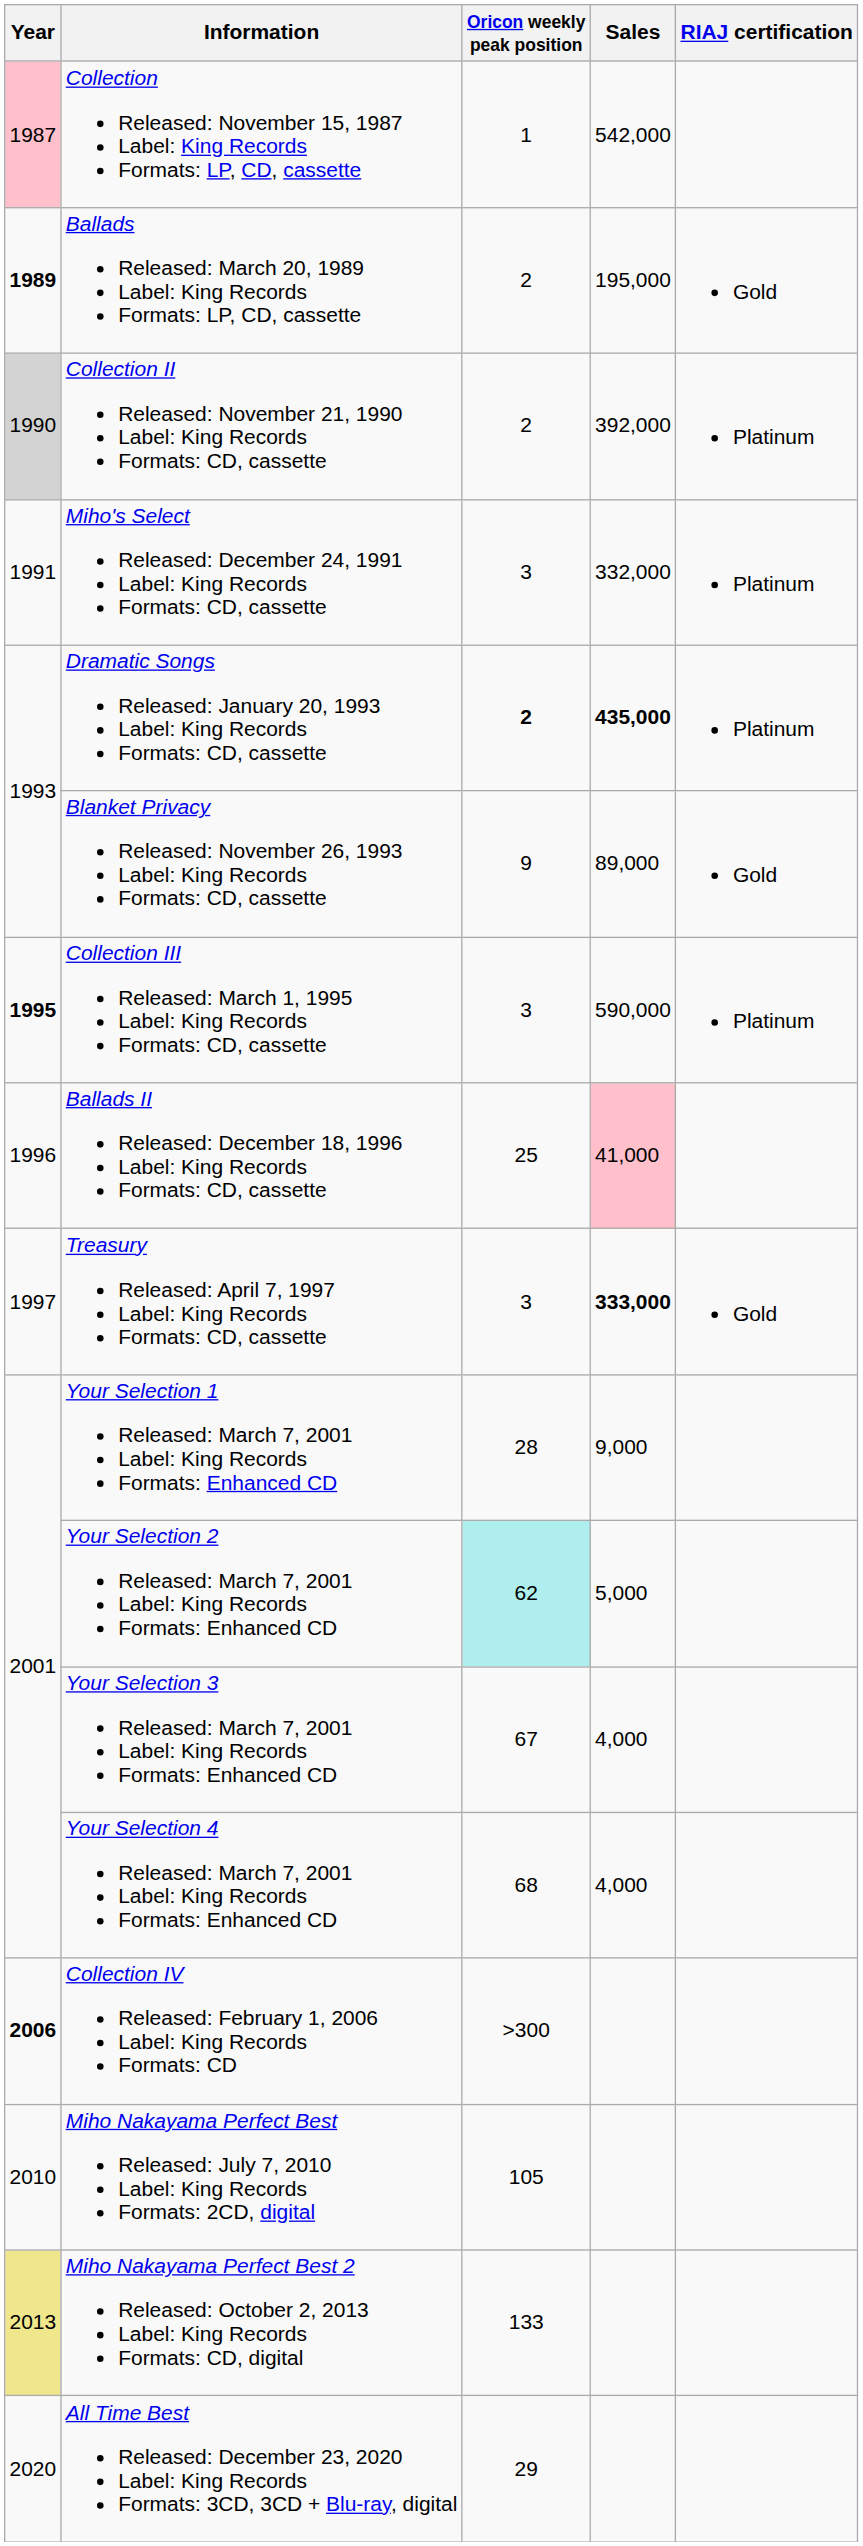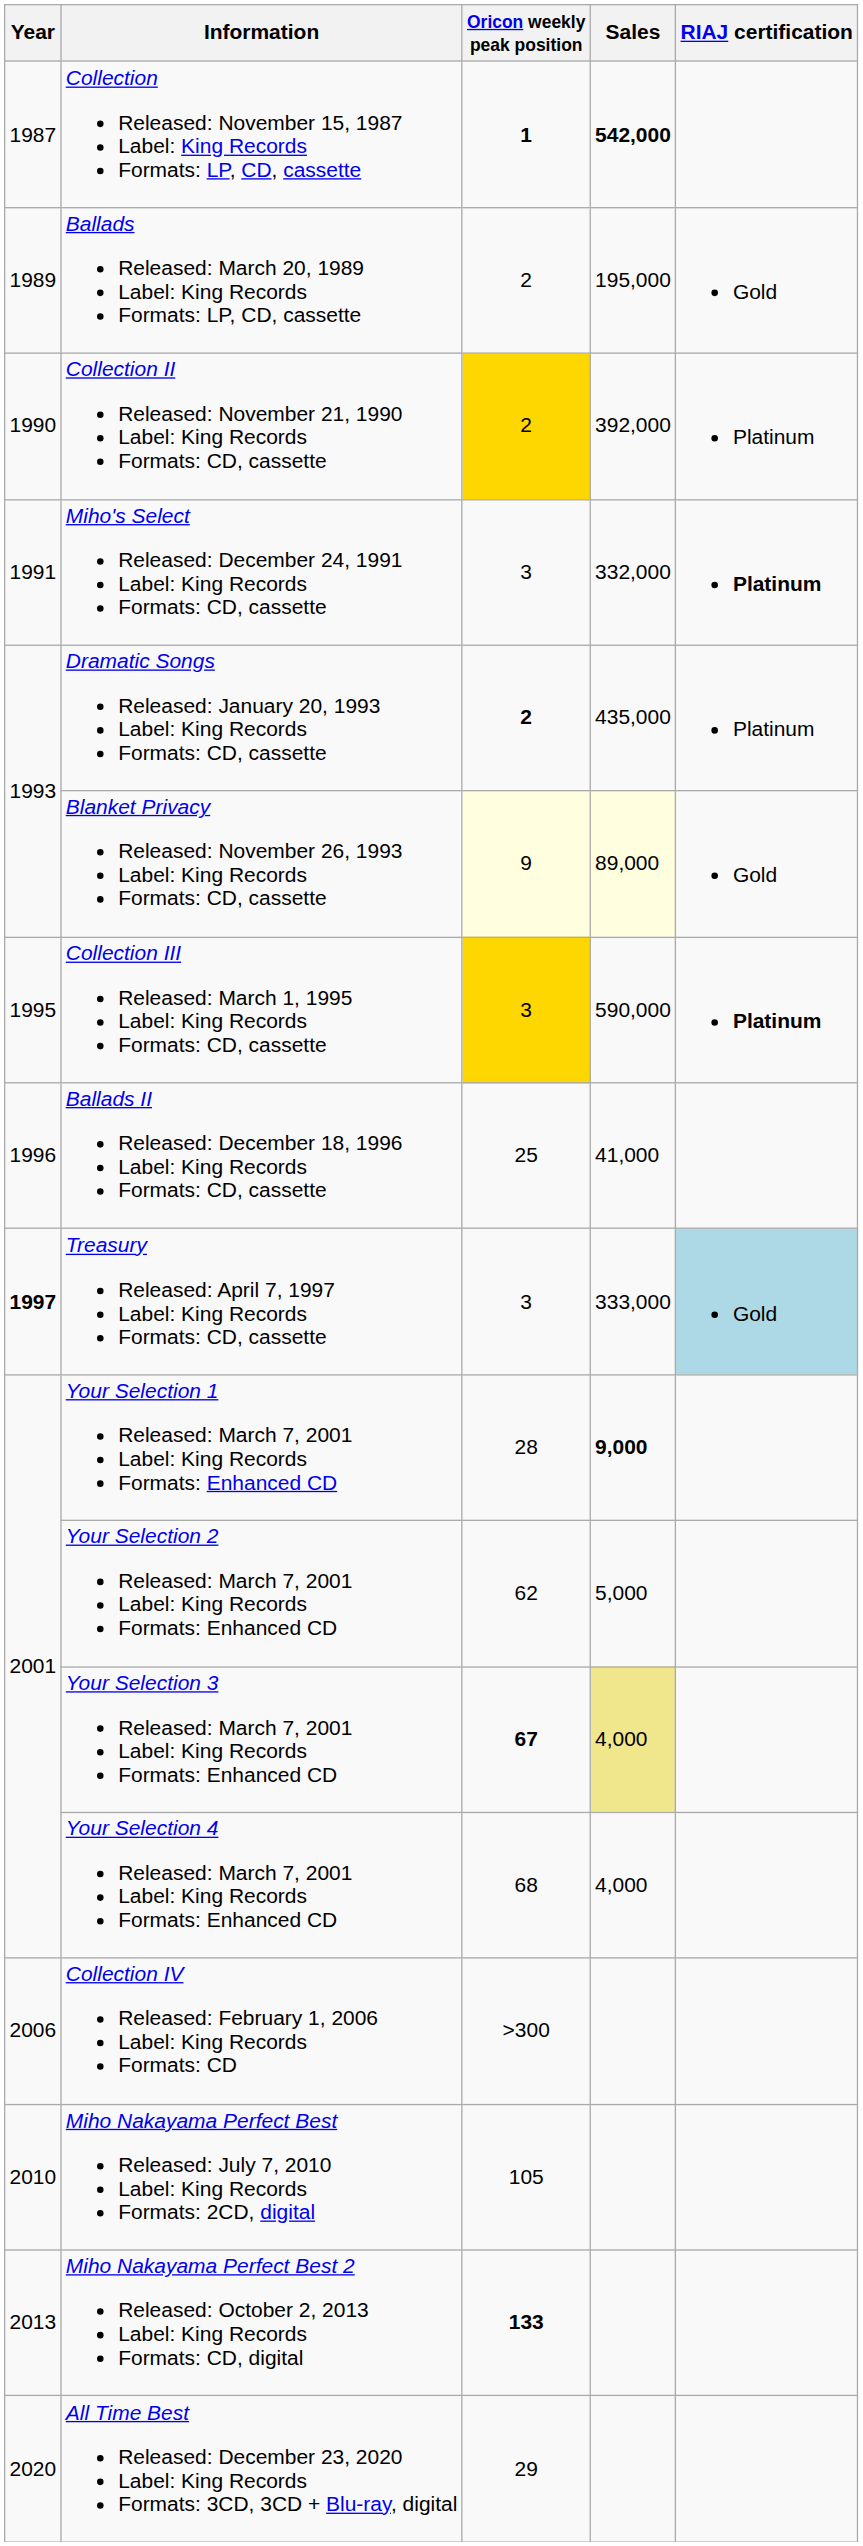(33, 134) pink background -> (33, 134) no background
(526, 134) normal -> (526, 134) bold
(633, 134) normal -> (633, 134) bold
(33, 280) bold -> (33, 280) normal
(33, 426) lightgrey background -> (33, 426) no background
(526, 426) no background -> (526, 426) gold background
(767, 584) normal -> (767, 584) bold
(633, 717) bold -> (633, 717) normal
(526, 863) no background -> (526, 863) lightyellow background
(627, 863) no background -> (627, 863) lightyellow background
(33, 1009) bold -> (33, 1009) normal
(526, 1009) no background -> (526, 1009) gold background
(767, 1022) normal -> (767, 1022) bold
(627, 1155) pink background -> (627, 1155) no background
(33, 1301) normal -> (33, 1301) bold
(633, 1301) bold -> (633, 1301) normal
(767, 1313) no background -> (767, 1313) lightblue background
(621, 1447) normal -> (621, 1447) bold
(526, 1593) paleturquoise background -> (526, 1593) no background
(526, 1739) normal -> (526, 1739) bold
(621, 1739) no background -> (621, 1739) khaki background
(33, 2030) bold -> (33, 2030) normal
(33, 2322) khaki background -> (33, 2322) no background
(526, 2322) normal -> (526, 2322) bold
